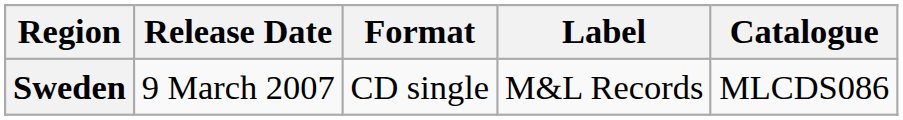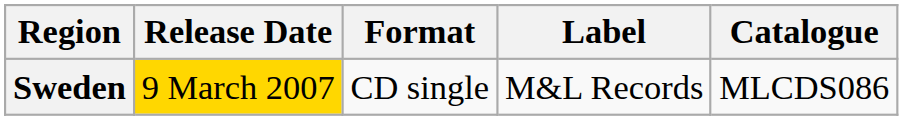(238, 86) no background -> (238, 86) gold background
